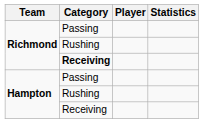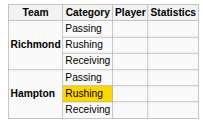(86, 61) bold -> (88, 61) normal
(81, 94) no background -> (84, 94) gold background
